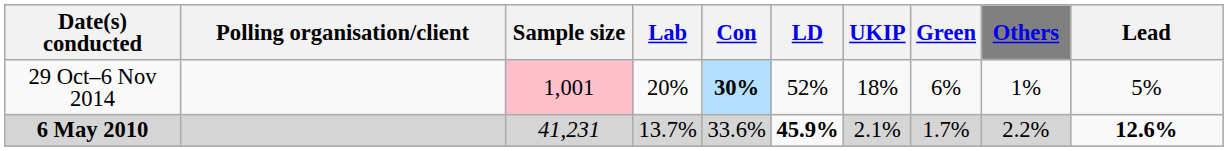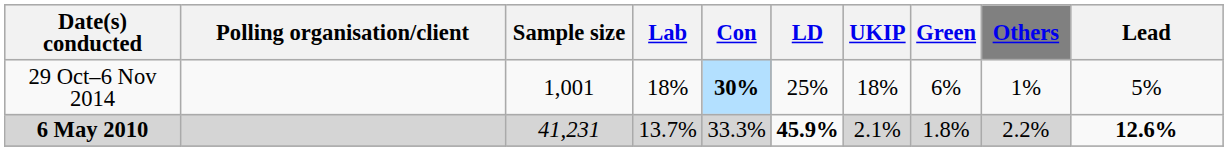(569, 87) pink background -> (569, 87) no background
(668, 87) 20% -> (668, 87) 18%
(807, 87) 52% -> (807, 87) 25%
(737, 131) 33.6% -> (737, 131) 33.3%
(946, 131) 1.7% -> (946, 131) 1.8%
